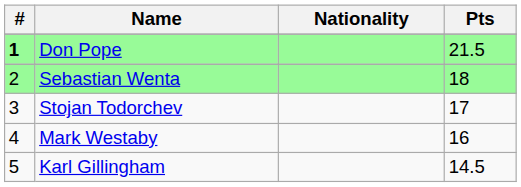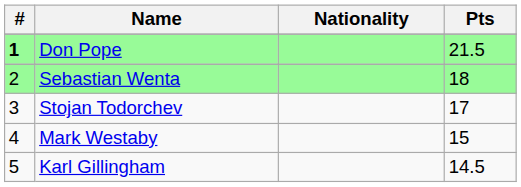(459, 137) 16 -> (459, 137) 15
